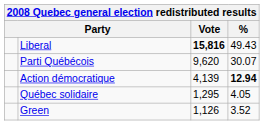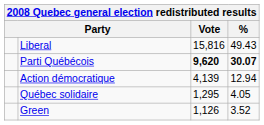(209, 45) bold -> (209, 45) normal
(206, 62) normal -> (206, 62) bold
(243, 62) normal -> (243, 62) bold
(243, 78) bold -> (243, 78) normal
